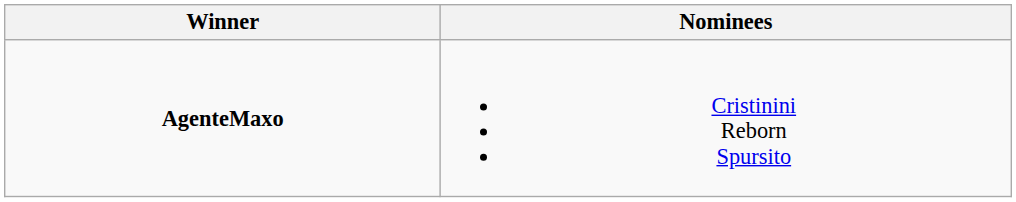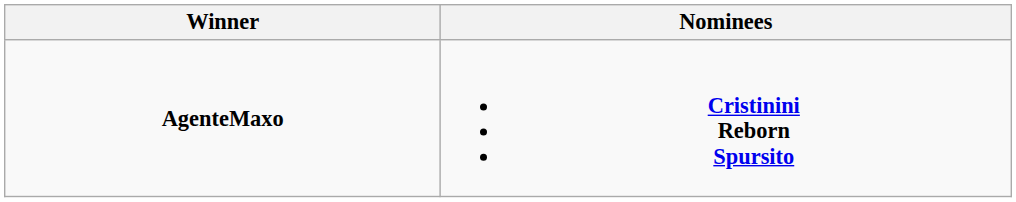(726, 131) normal -> (726, 131) bold
